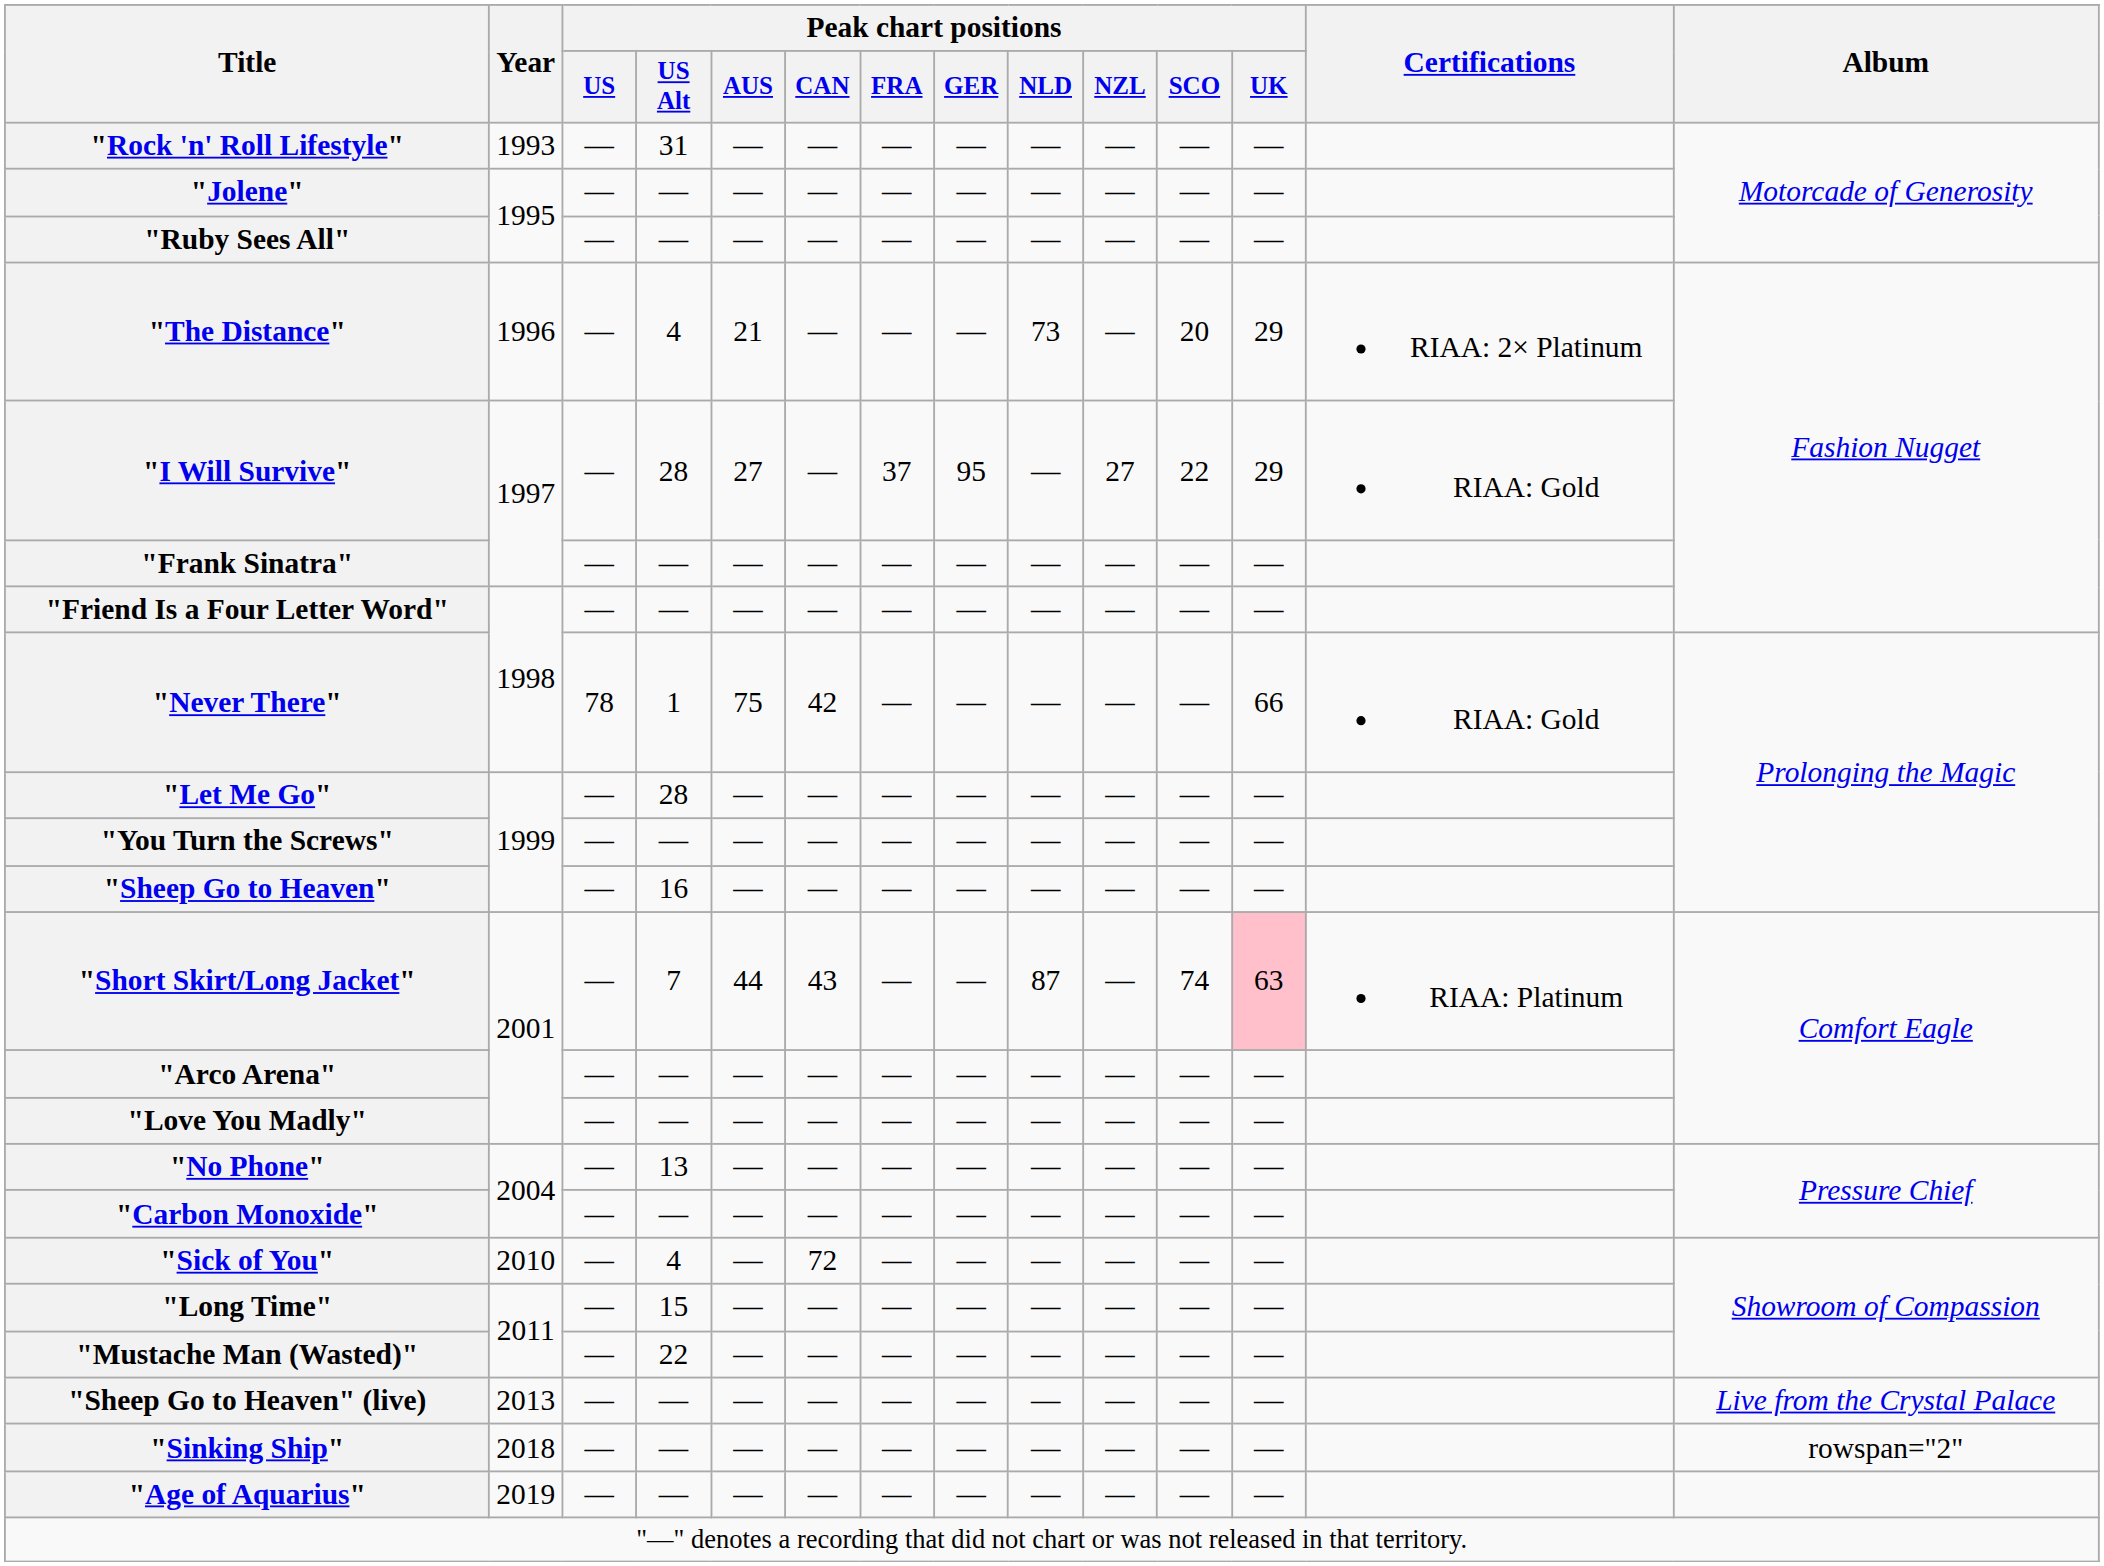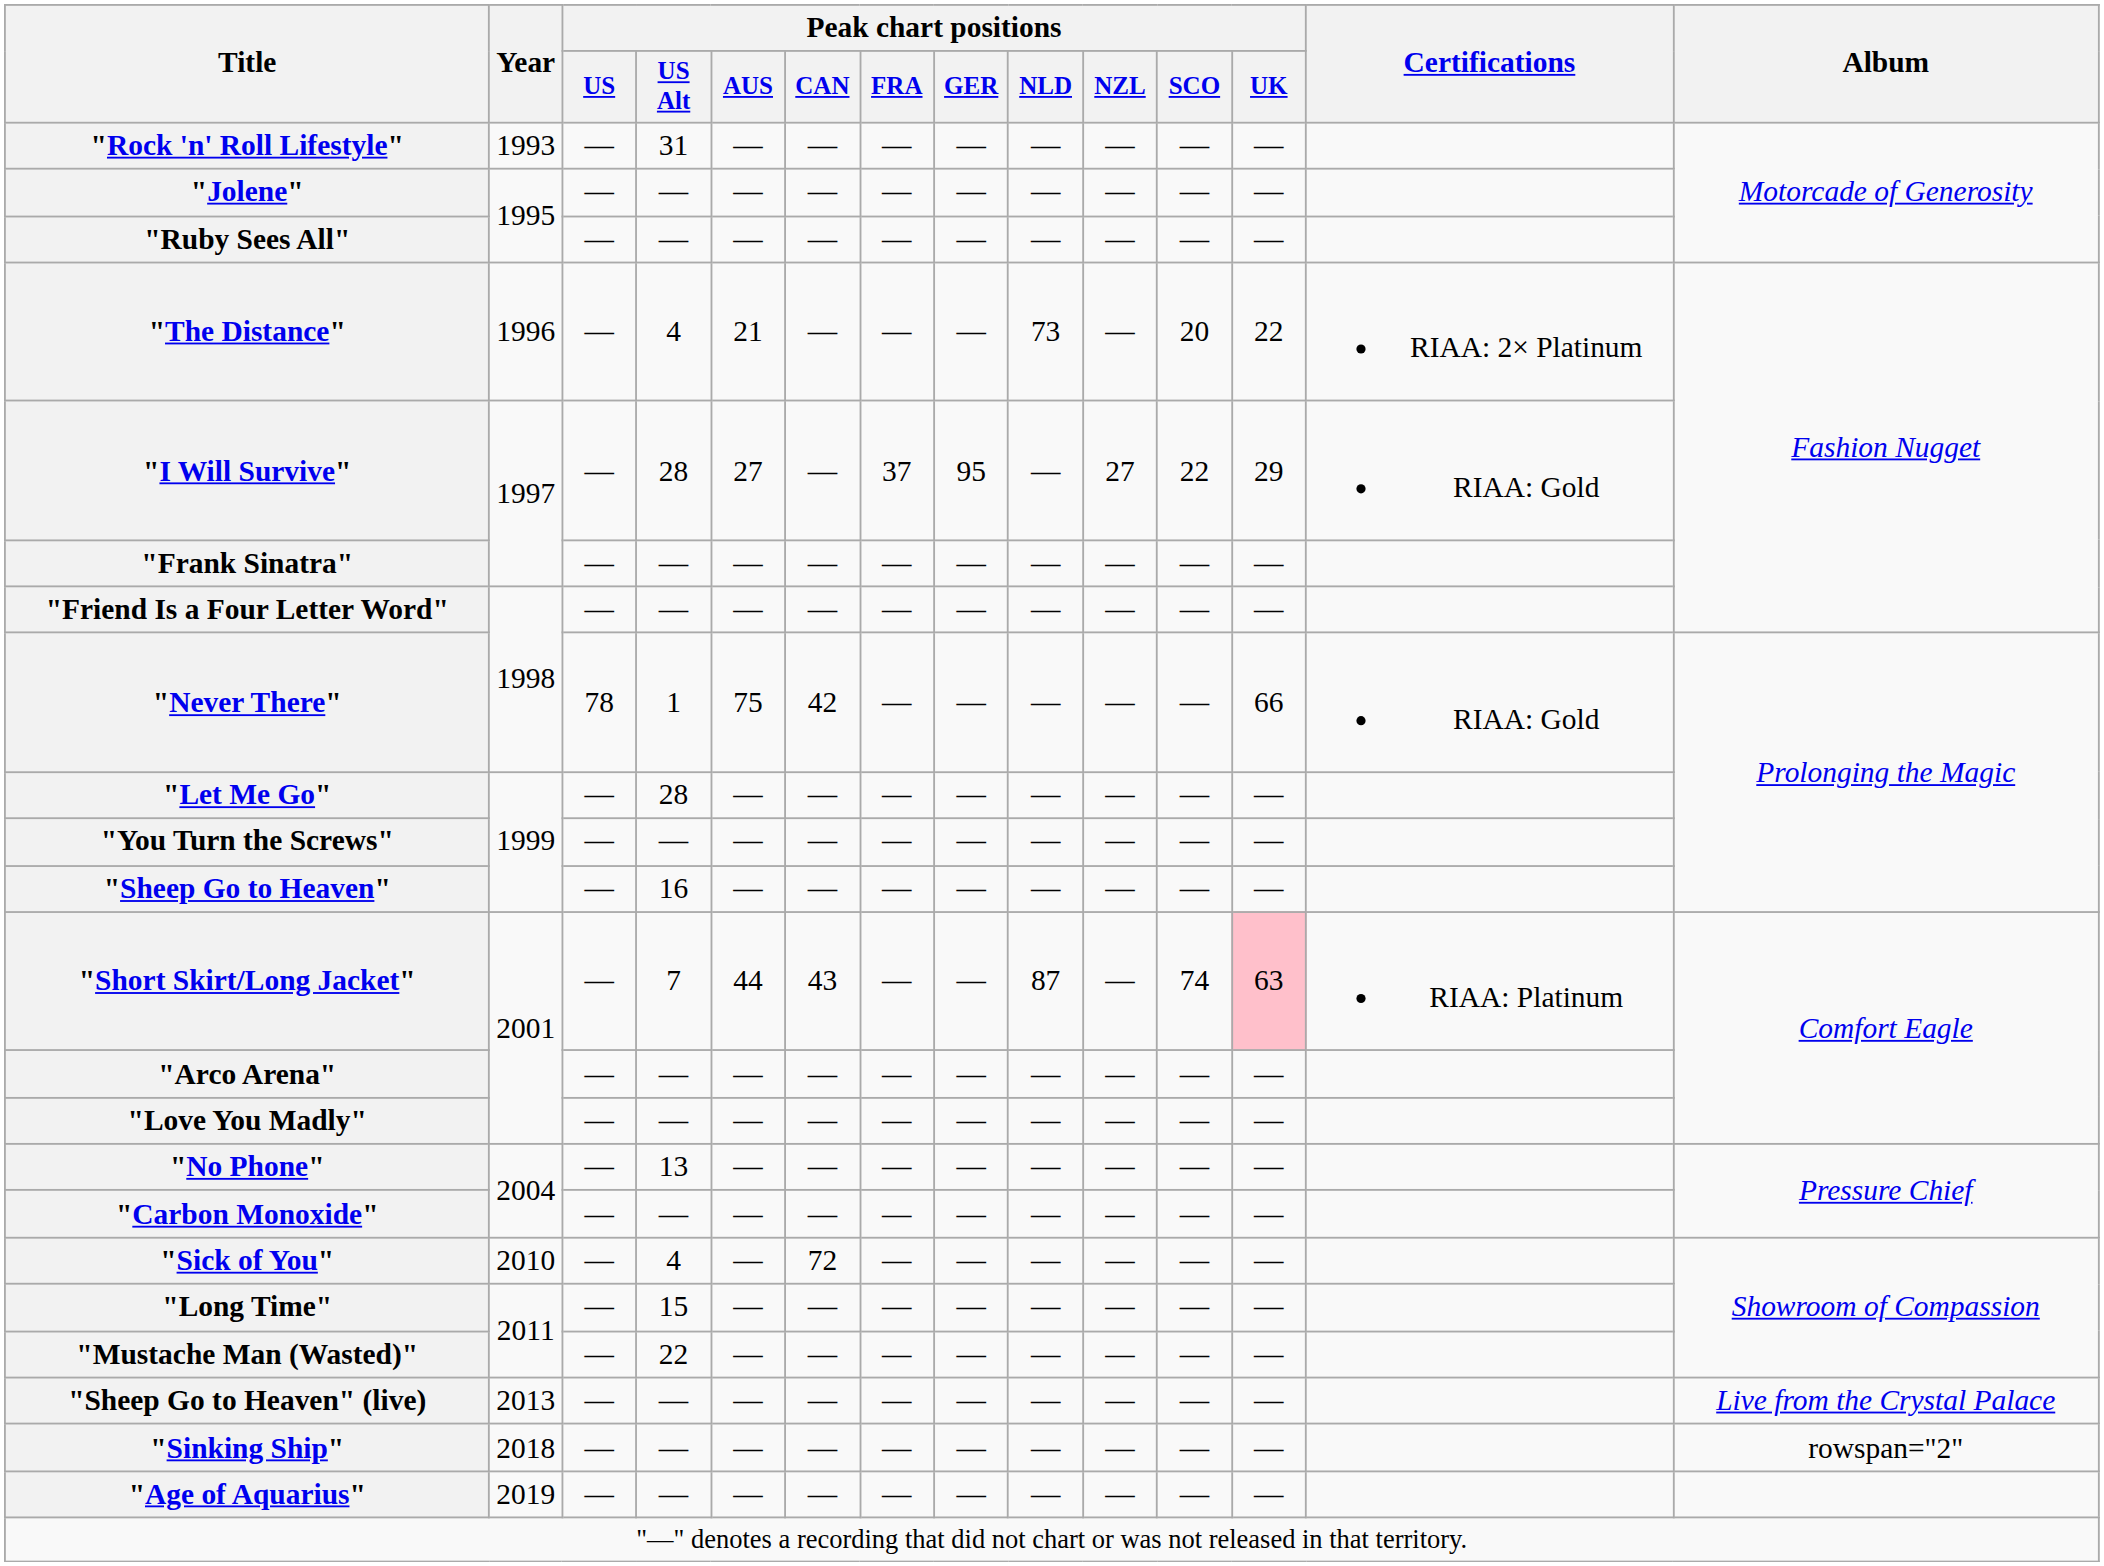(1269, 331) 29 -> (1269, 331) 22
